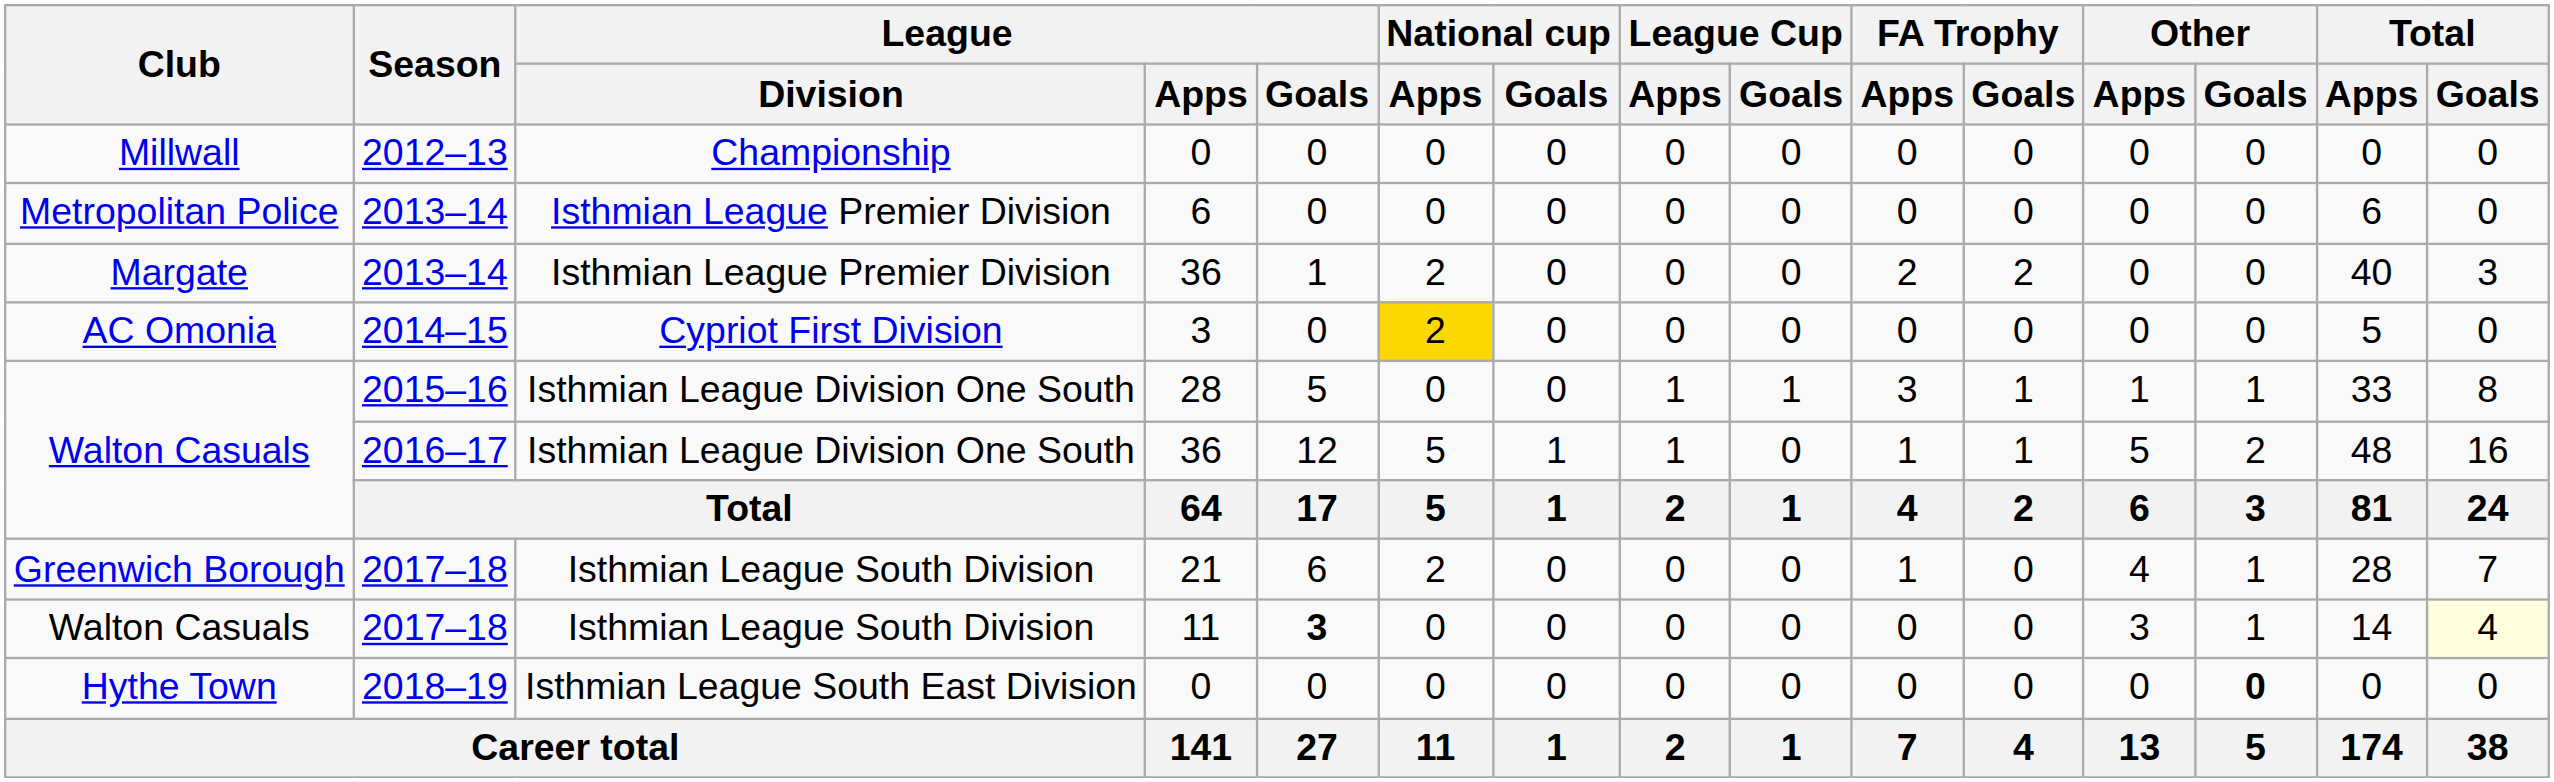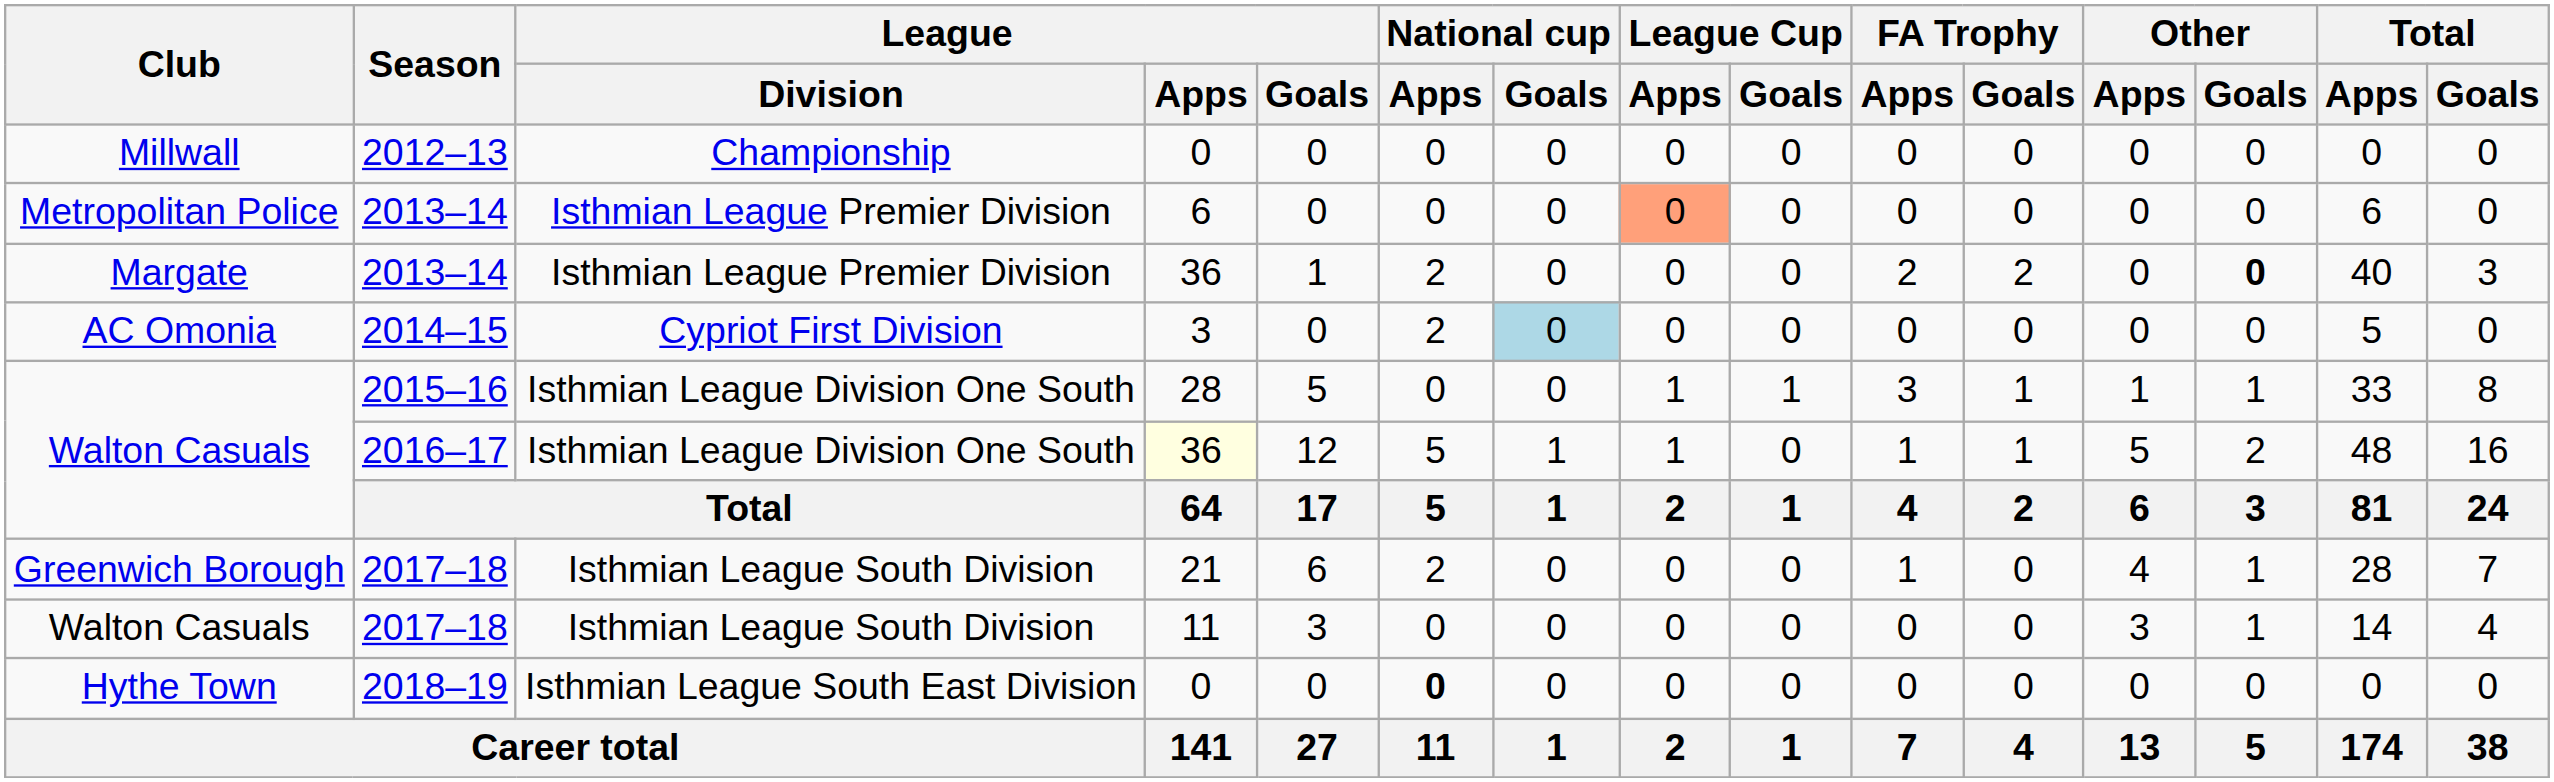(1675, 212) no background -> (1675, 212) lightsalmon background
(2255, 271) normal -> (2255, 271) bold
(1435, 331) gold background -> (1435, 331) no background
(1556, 331) no background -> (1556, 331) lightblue background
(1201, 449) no background -> (1201, 449) lightyellow background
(1317, 627) bold -> (1317, 627) normal
(2488, 627) lightyellow background -> (2488, 627) no background
(1435, 687) normal -> (1435, 687) bold
(2255, 687) bold -> (2255, 687) normal
